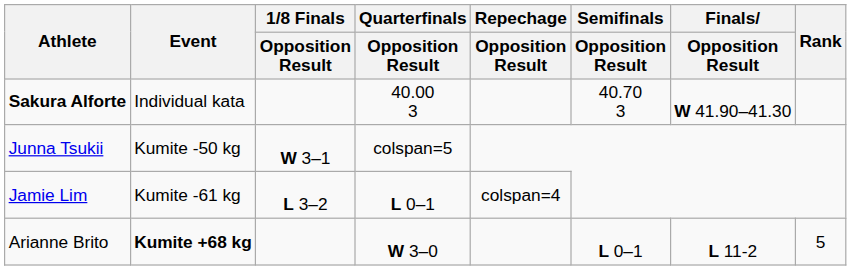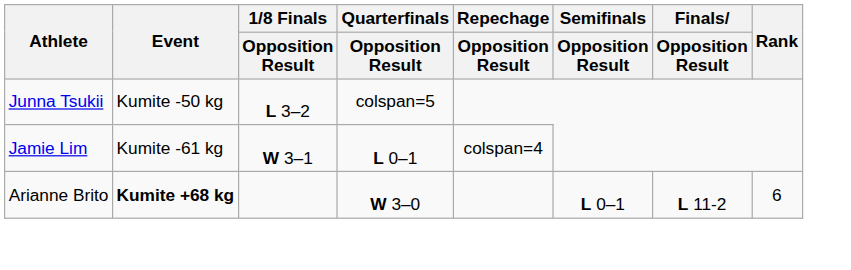- row: (67, 102)
(305, 158) W 3–1 -> (288, 112) L 3–2
(305, 205) L 3–2 -> (288, 158) W 3–1
(820, 242) 5 -> (777, 195) 6
